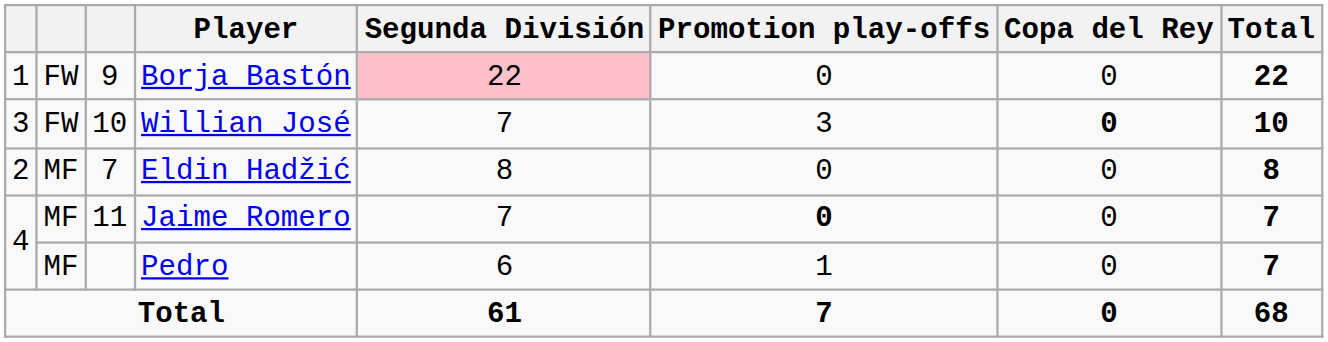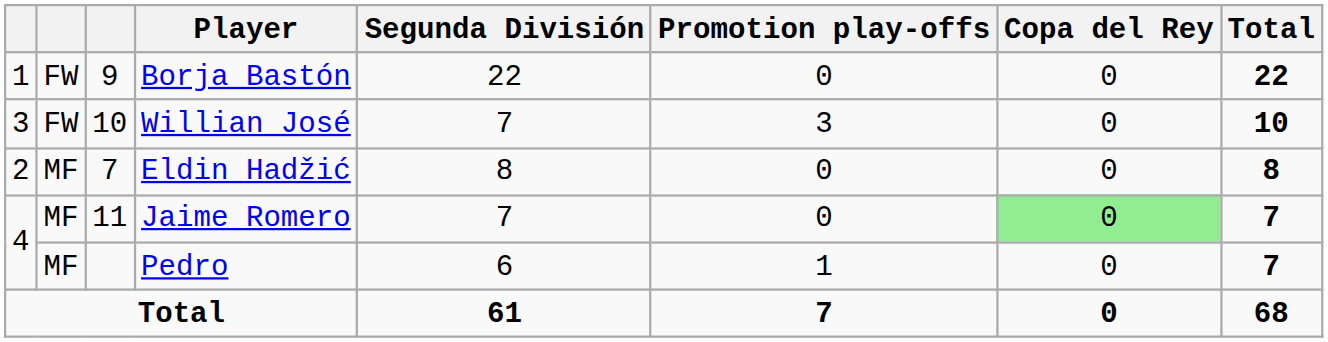(504, 76) pink background -> (504, 76) no background
(1109, 124) bold -> (1109, 124) normal
(824, 219) bold -> (824, 219) normal
(1109, 219) no background -> (1109, 219) lightgreen background
